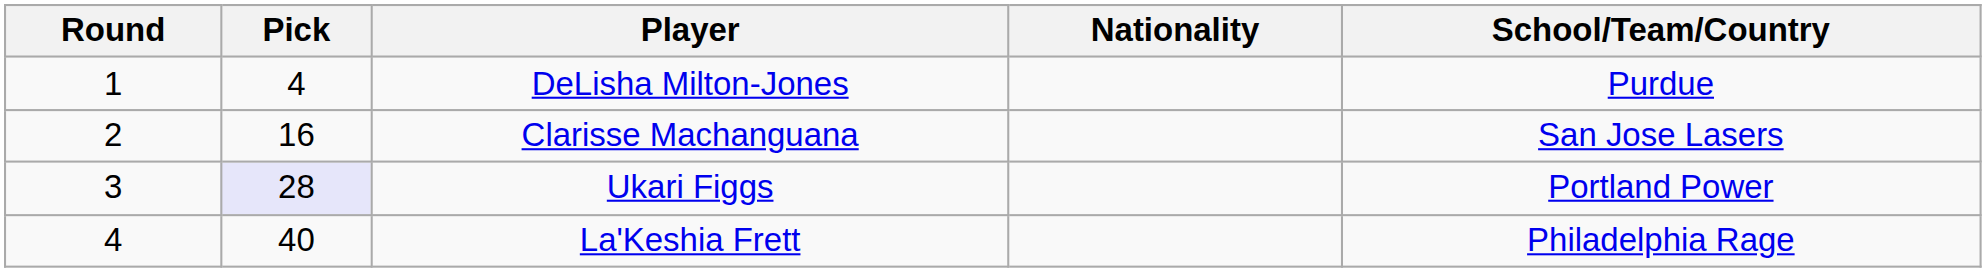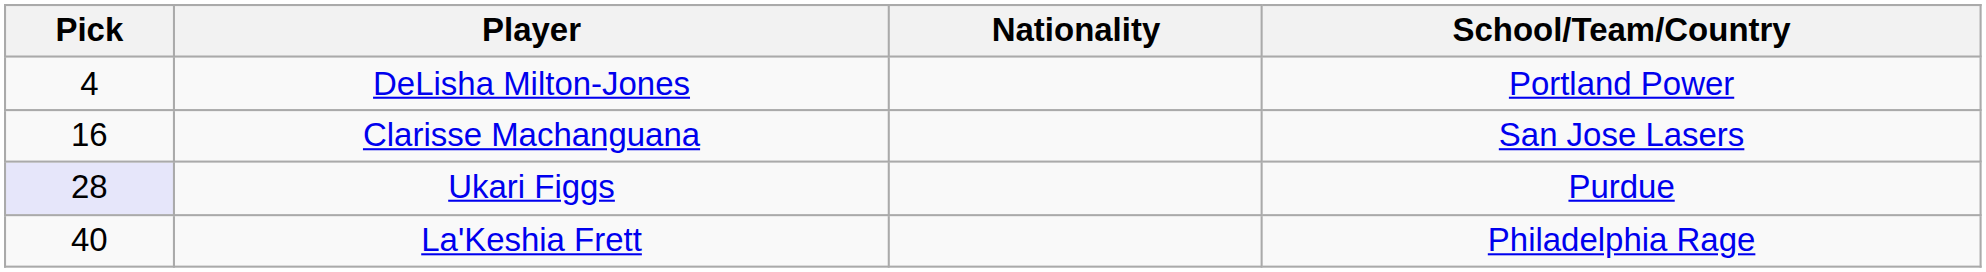- column: (113, 30)
(1661, 82) Purdue -> (1622, 82) Portland Power
(1661, 187) Portland Power -> (1622, 187) Purdue
